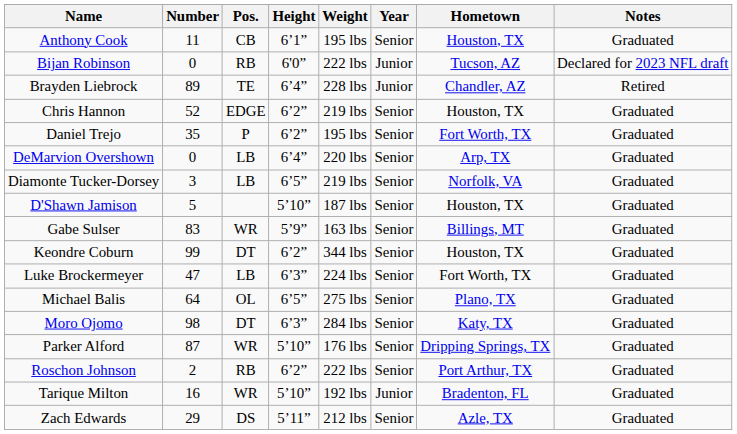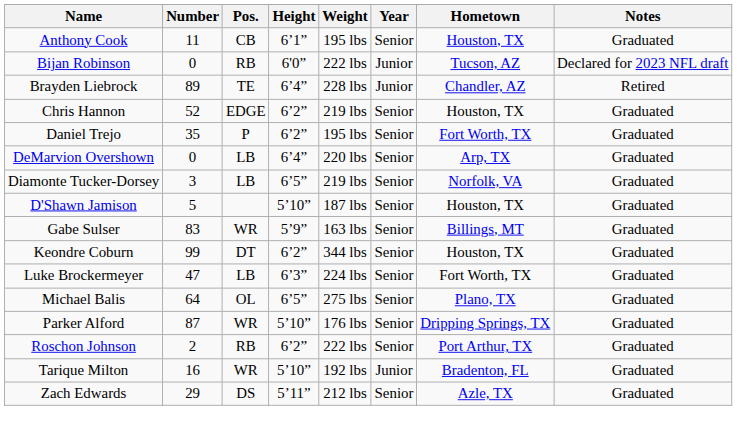- row: (84, 323)
